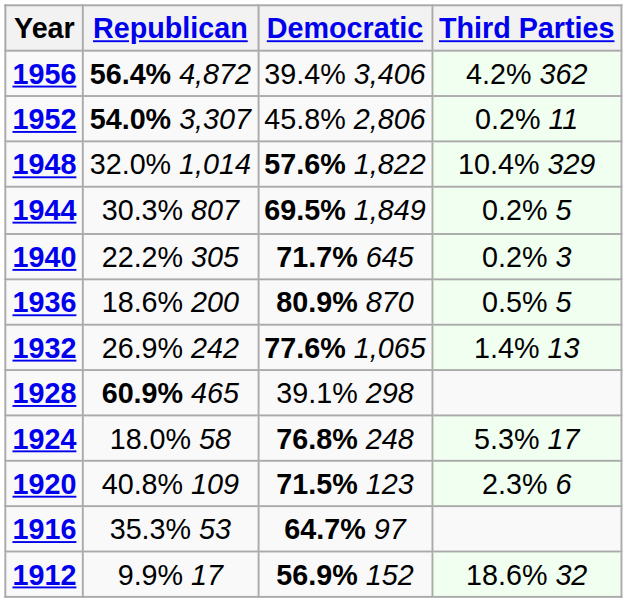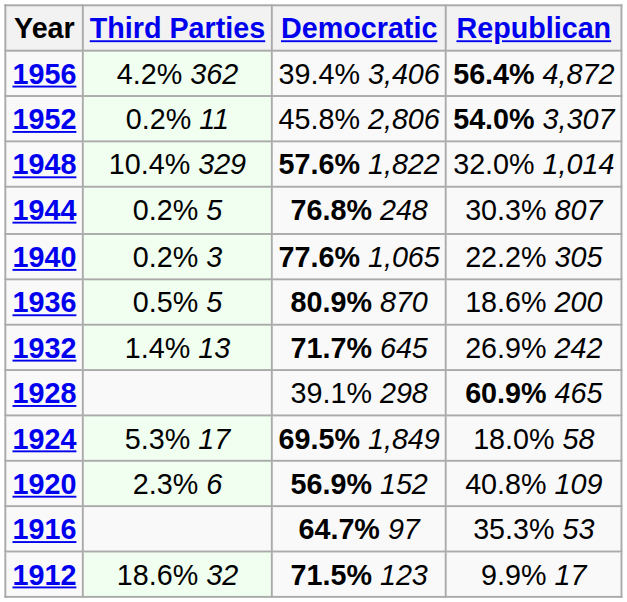columns swapped: (170, 28) <-> (527, 28)
(345, 210) 69.5% 1,849 -> (359, 210) 76.8% 248
(345, 256) 71.7% 645 -> (359, 256) 77.6% 1,065
(345, 347) 77.6% 1,065 -> (359, 347) 71.7% 645
(345, 438) 76.8% 248 -> (359, 438) 69.5% 1,849
(345, 483) 71.5% 123 -> (359, 483) 56.9% 152
(345, 574) 56.9% 152 -> (359, 574) 71.5% 123
